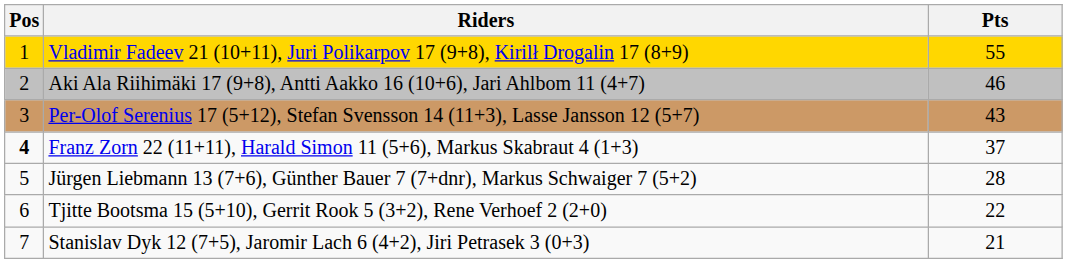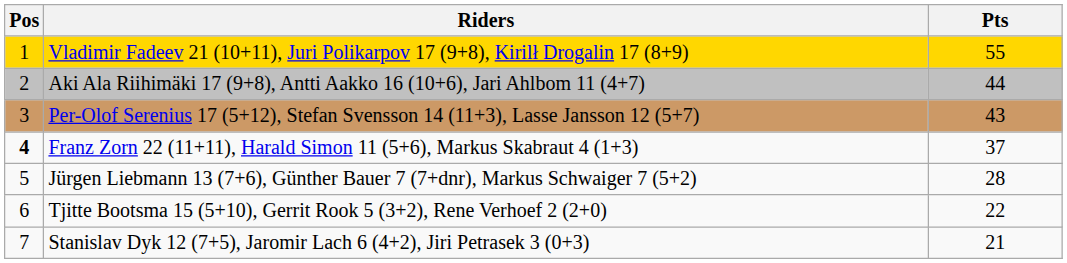(995, 83) 46 -> (995, 83) 44
